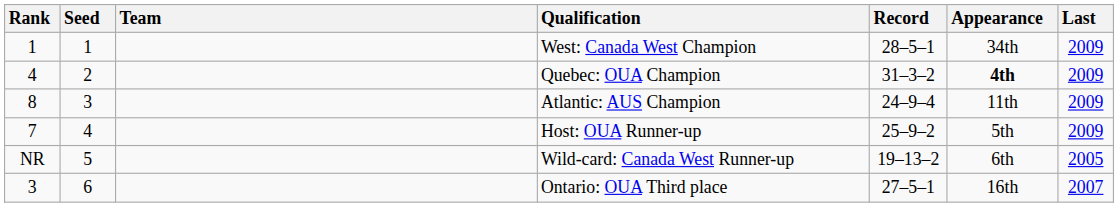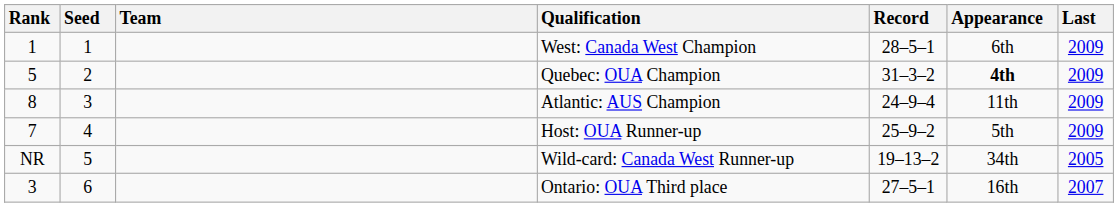(1003, 46) 34th -> (1003, 46) 6th
(32, 74) 4 -> (32, 74) 5
(1003, 159) 6th -> (1003, 159) 34th
